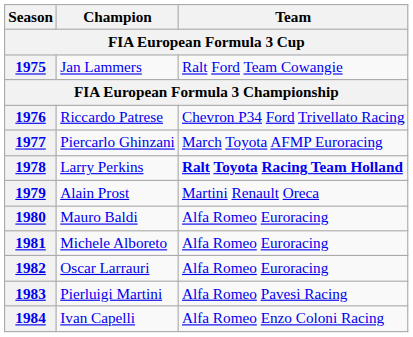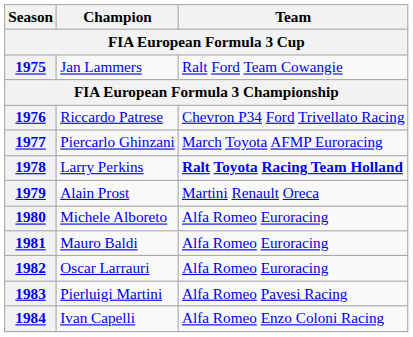(99, 217) Mauro Baldi -> (114, 217) Michele Alboreto
(114, 242) Michele Alboreto -> (99, 242) Mauro Baldi
